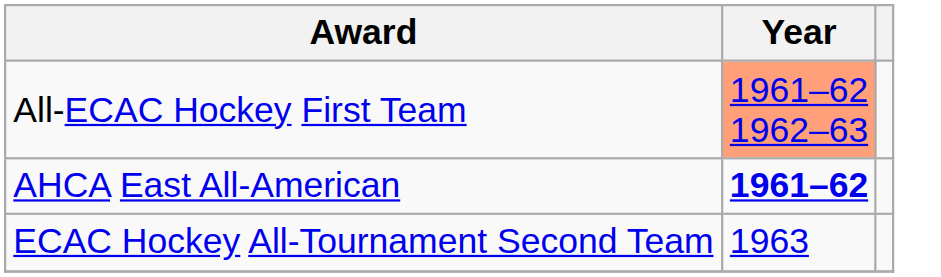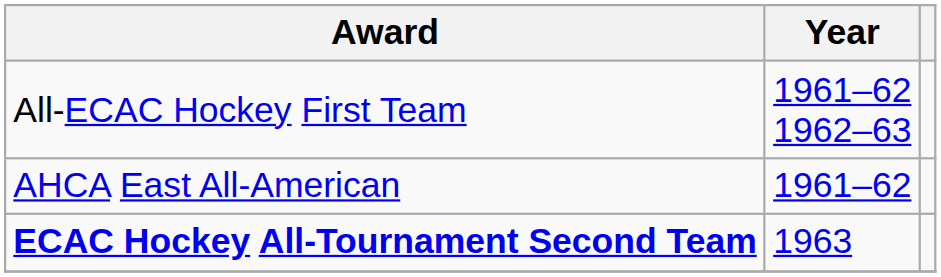(799, 108) lightsalmon background -> (842, 108) no background
(799, 185) bold -> (842, 185) normal
(363, 241) normal -> (385, 241) bold
